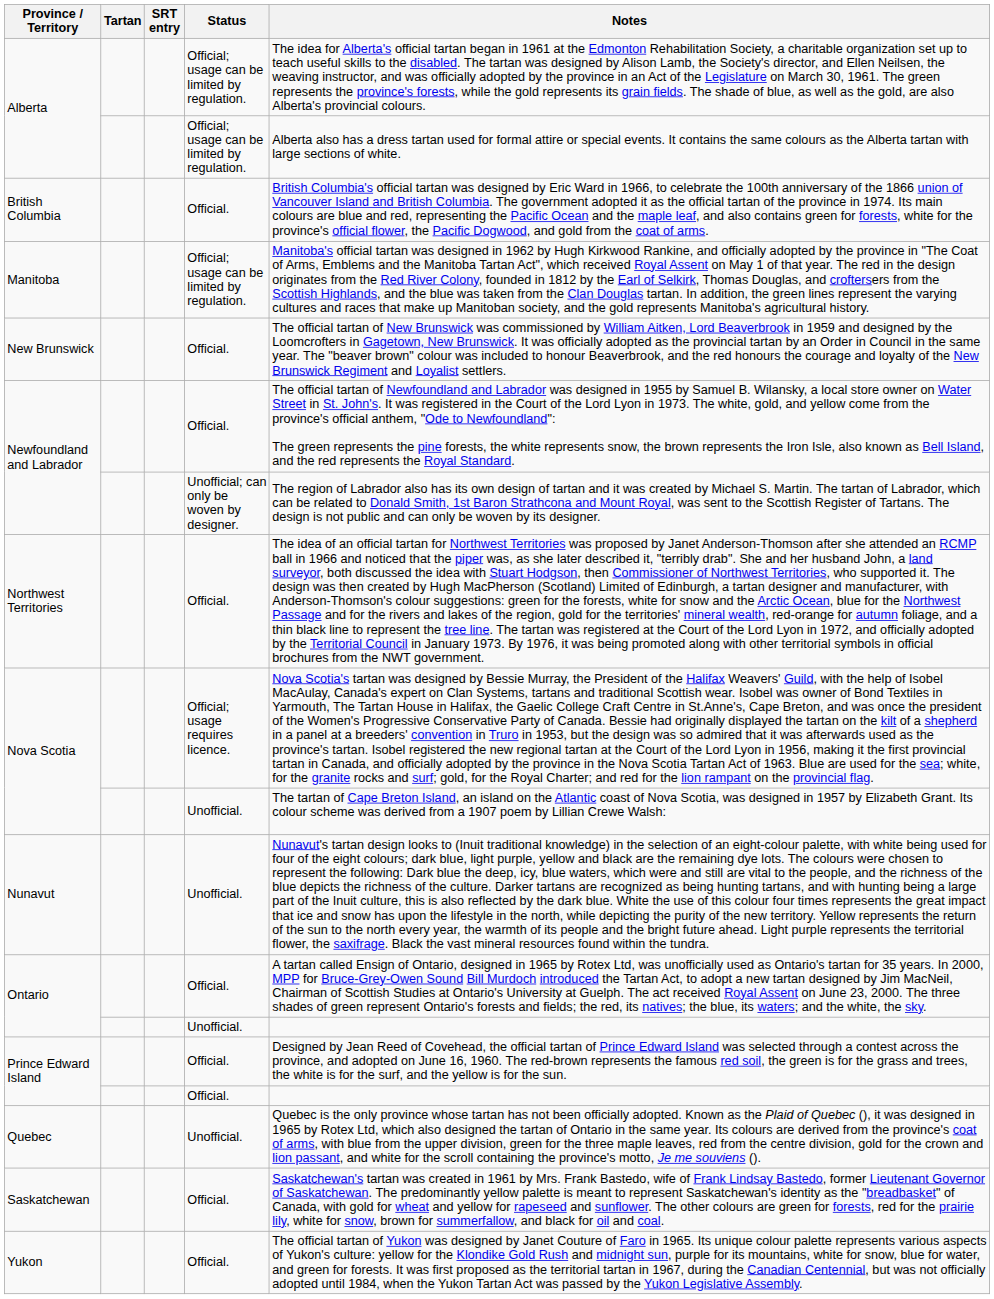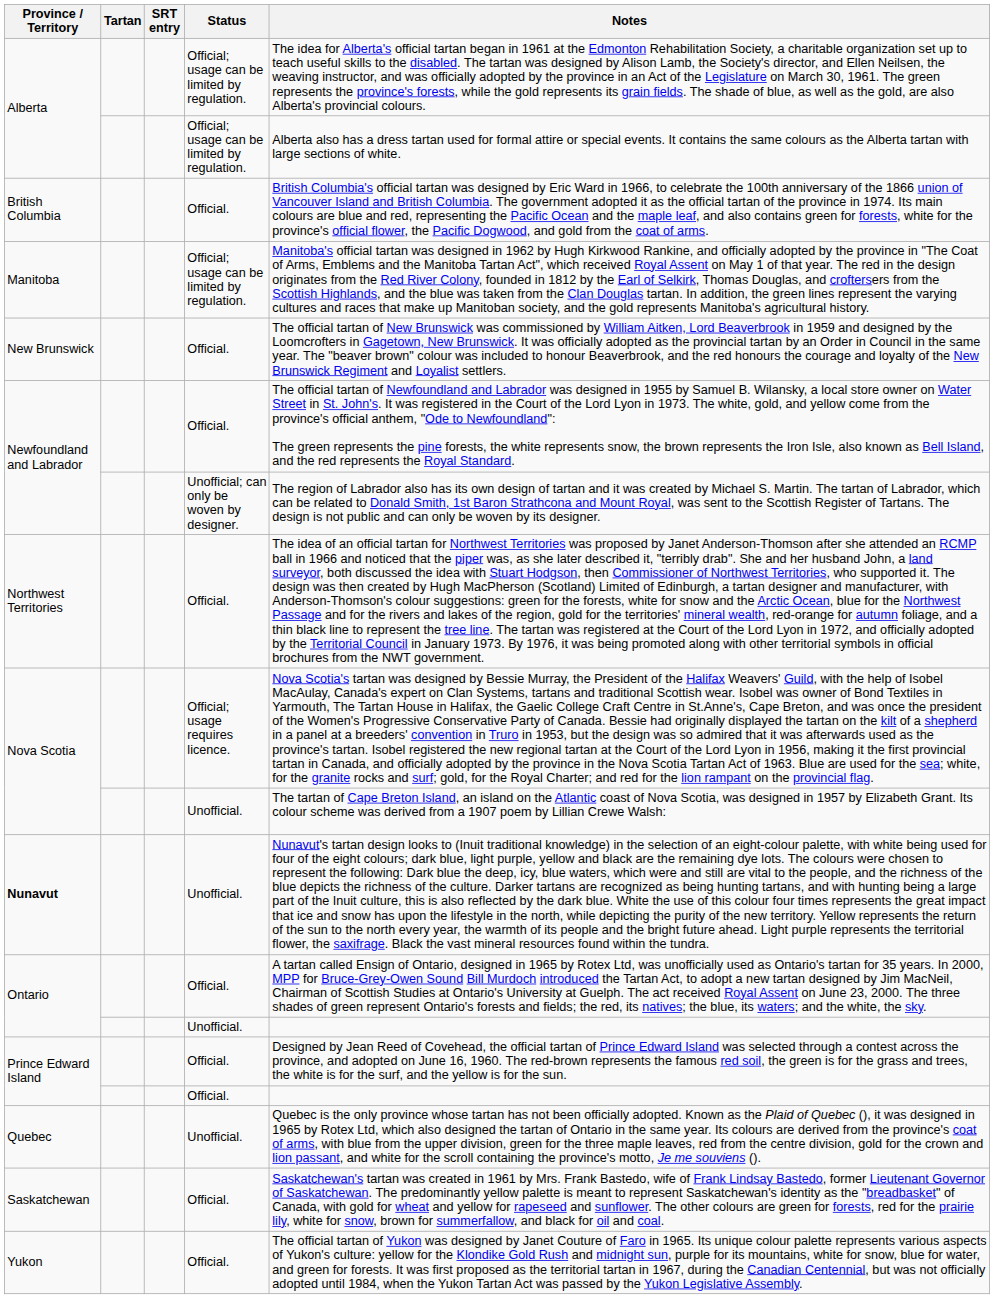(31, 894) normal -> (33, 894) bold
